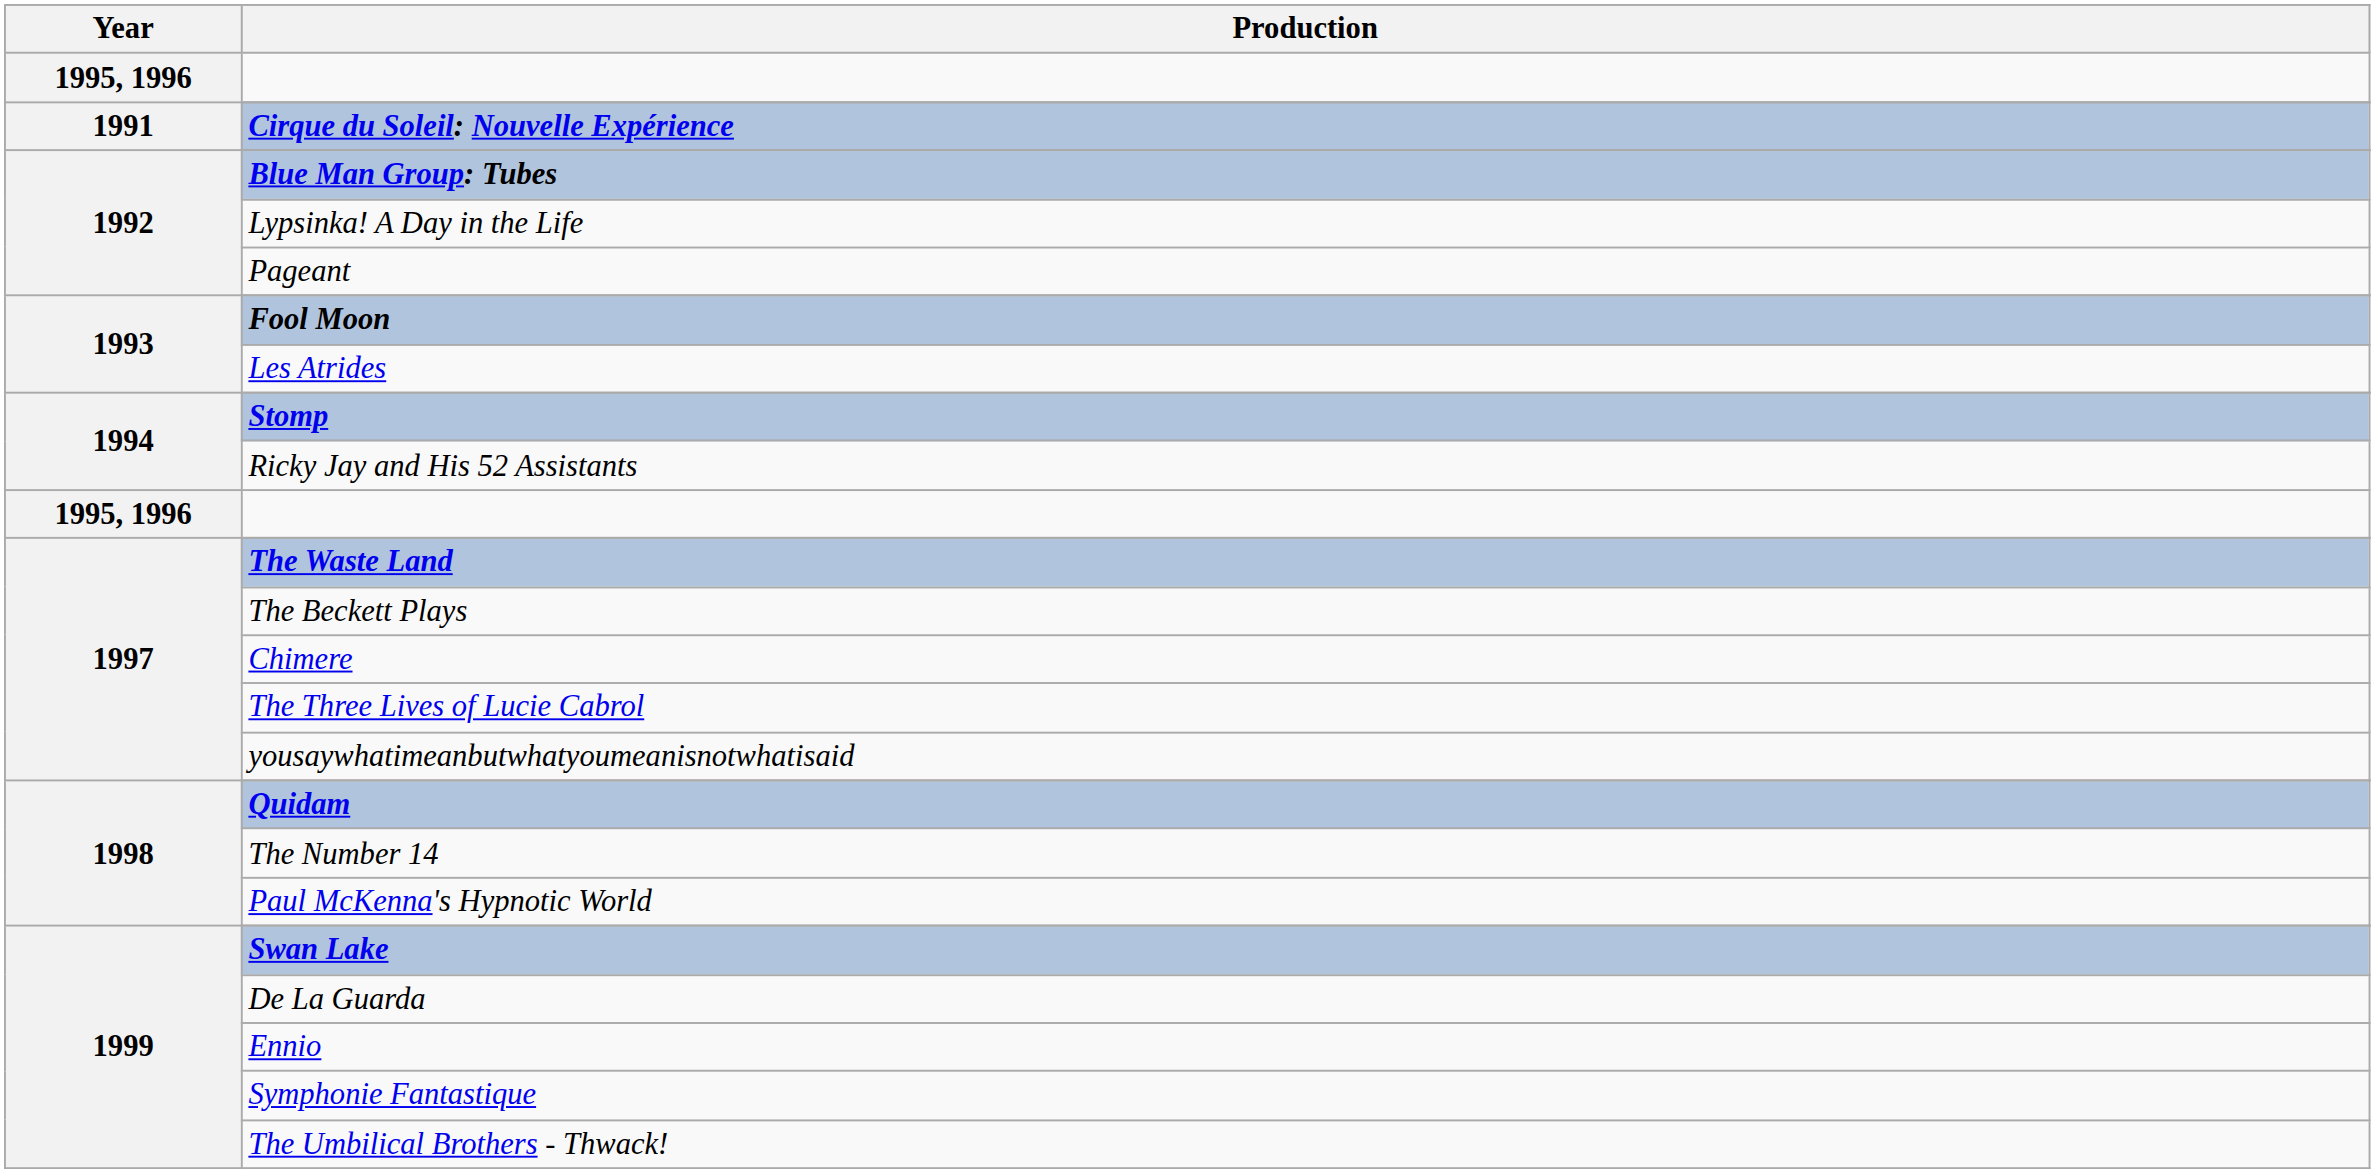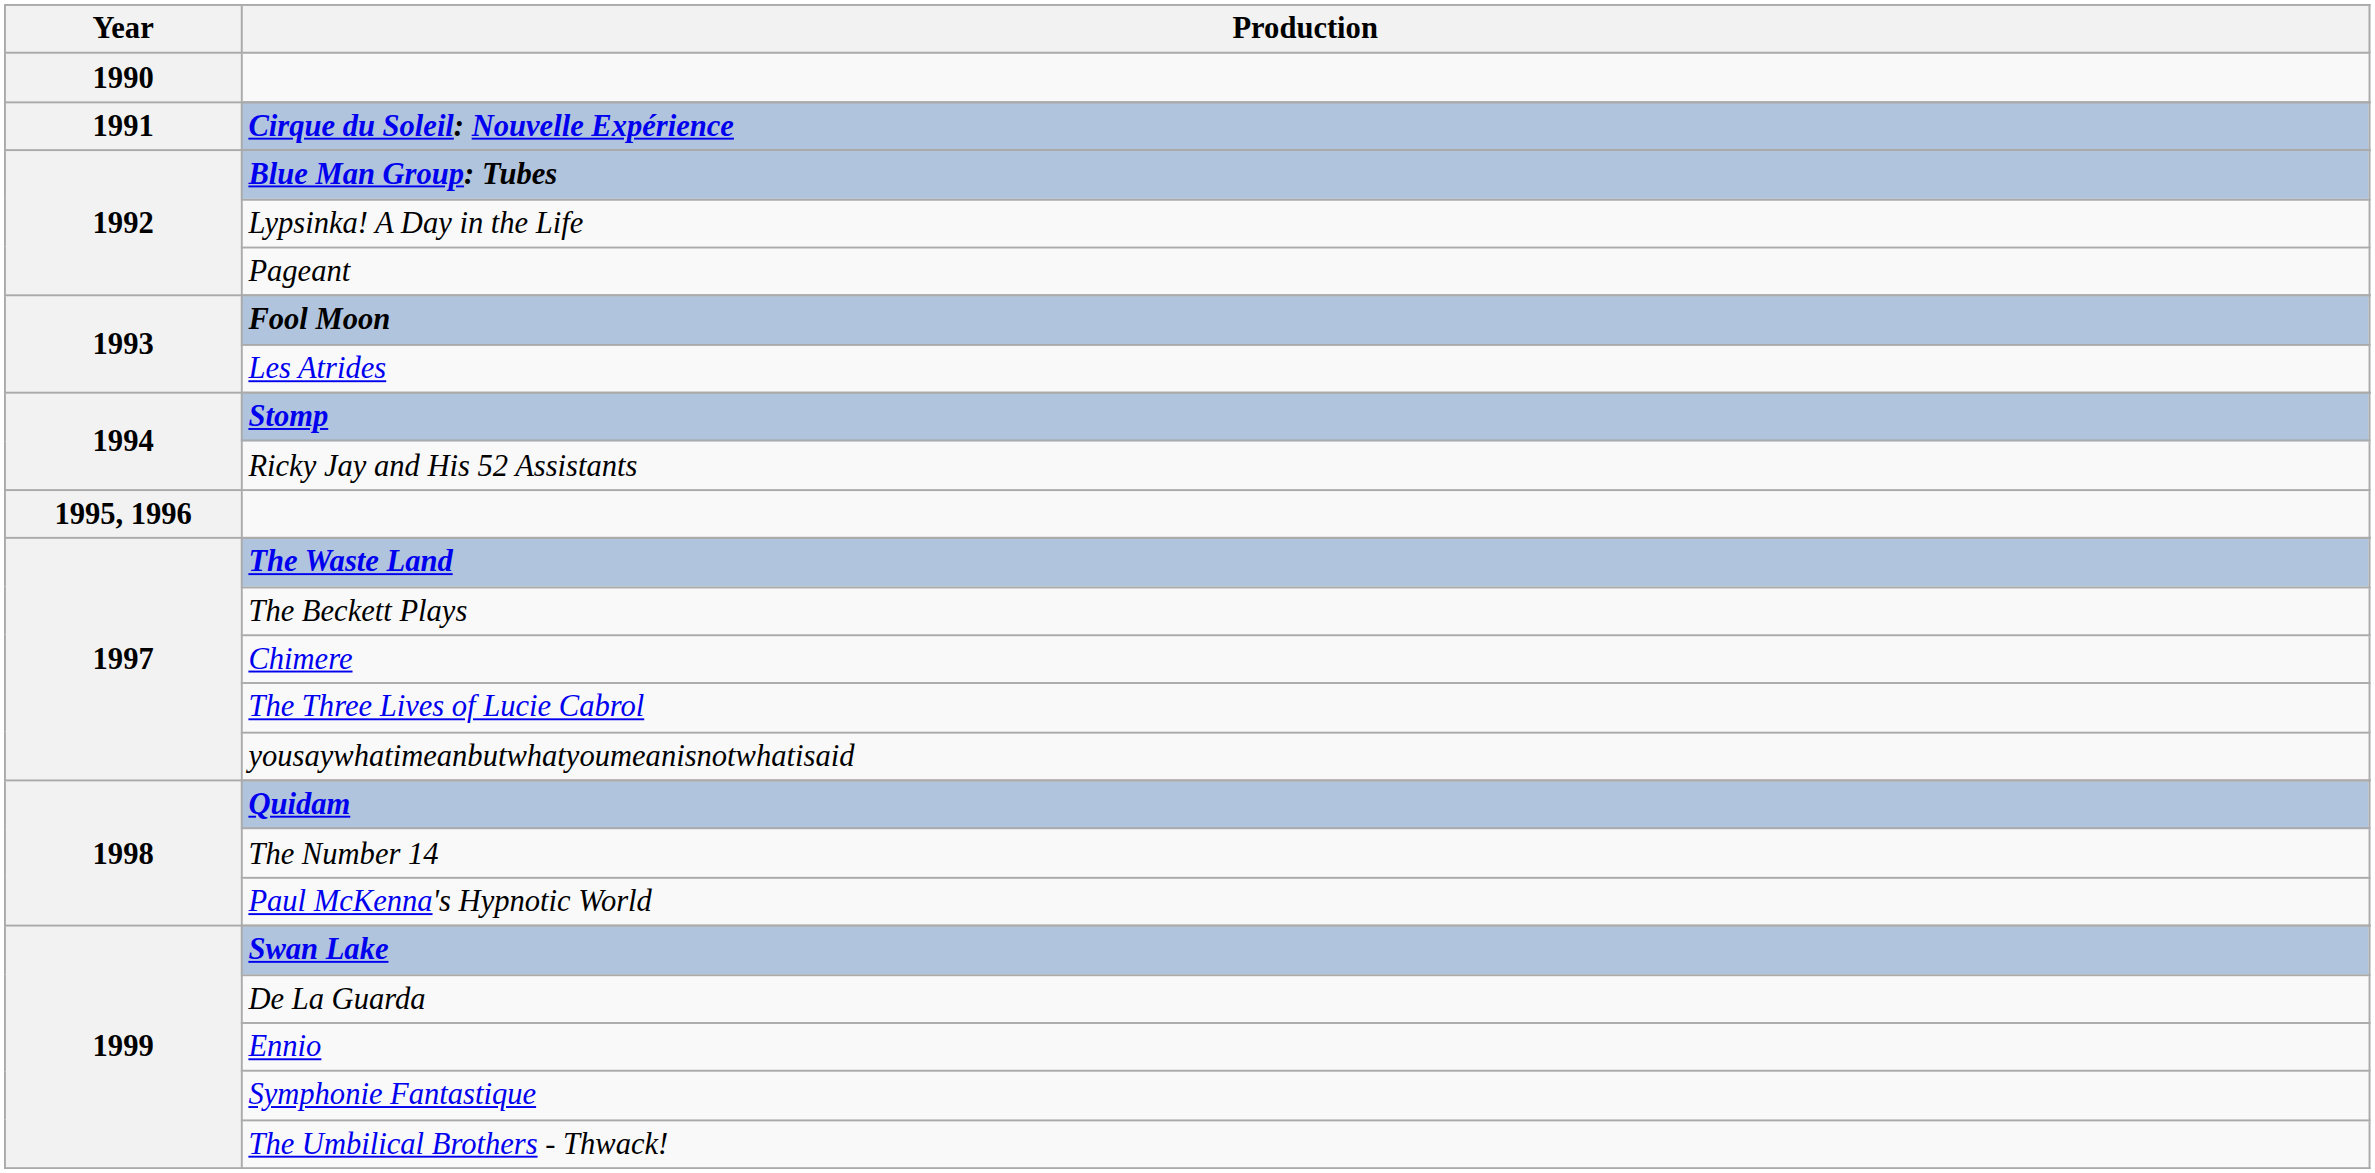(123, 77) 1995, 1996 -> (123, 77) 1990
